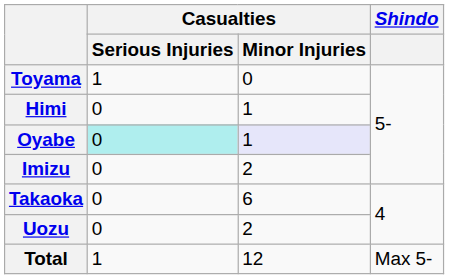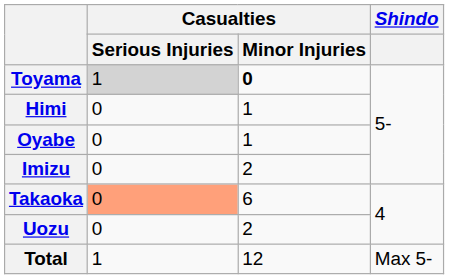(97, 79) no background -> (97, 79) lightgrey background
(247, 79) normal -> (247, 79) bold
(97, 139) paleturquoise background -> (97, 139) no background
(247, 139) lavender background -> (247, 139) no background
(97, 199) no background -> (97, 199) lightsalmon background
